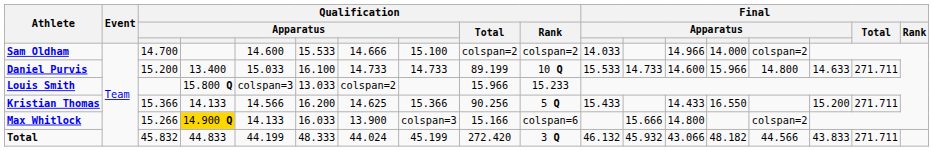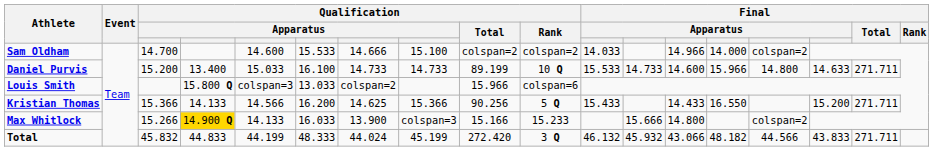(550, 86) 15.233 -> (550, 86) colspan=6
(550, 120) colspan=6 -> (550, 120) 15.233
